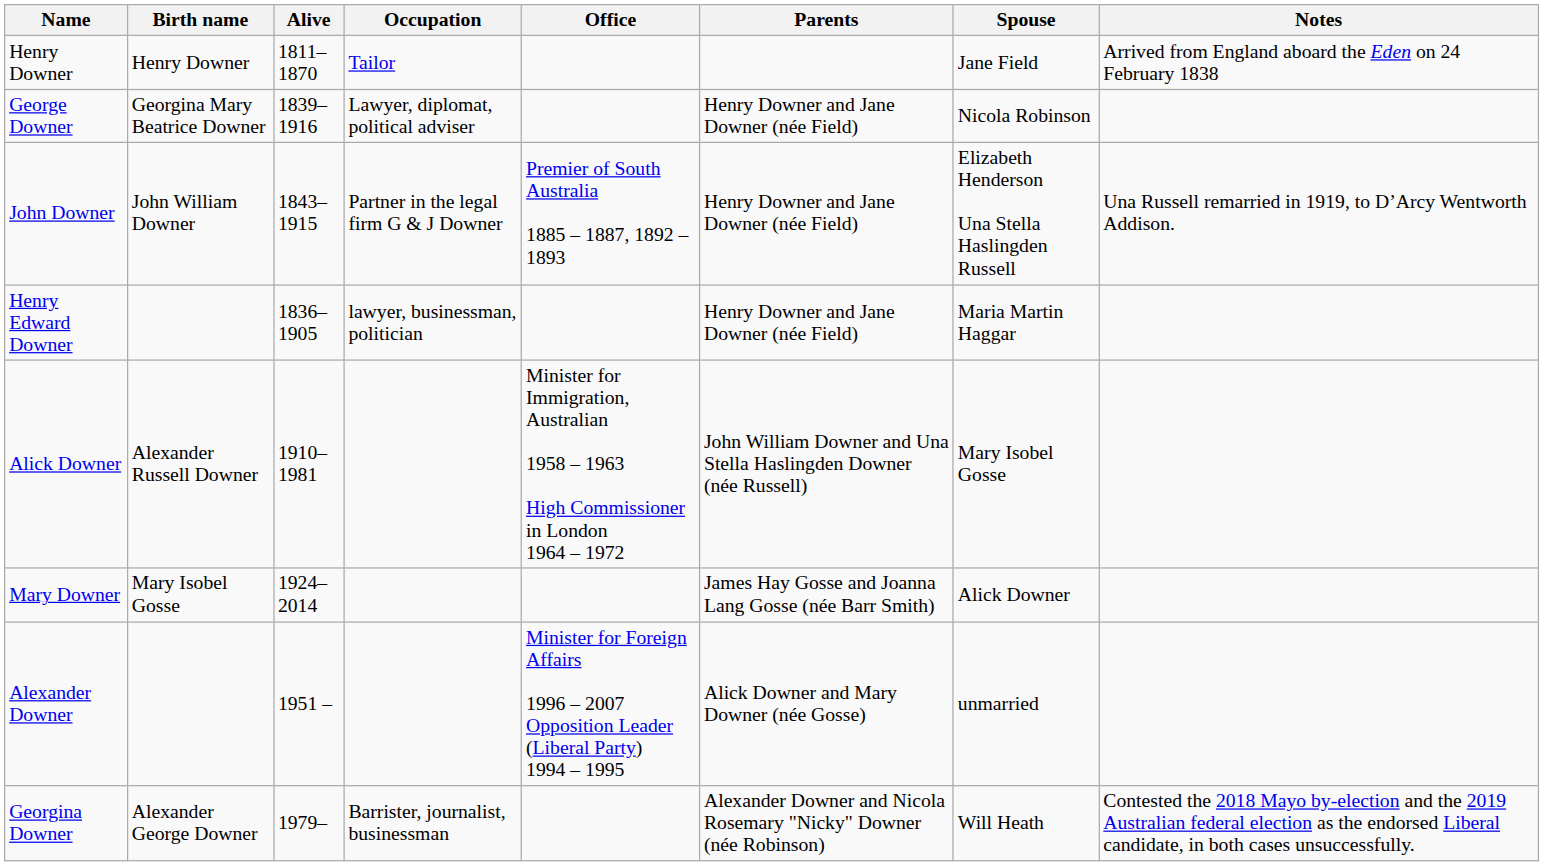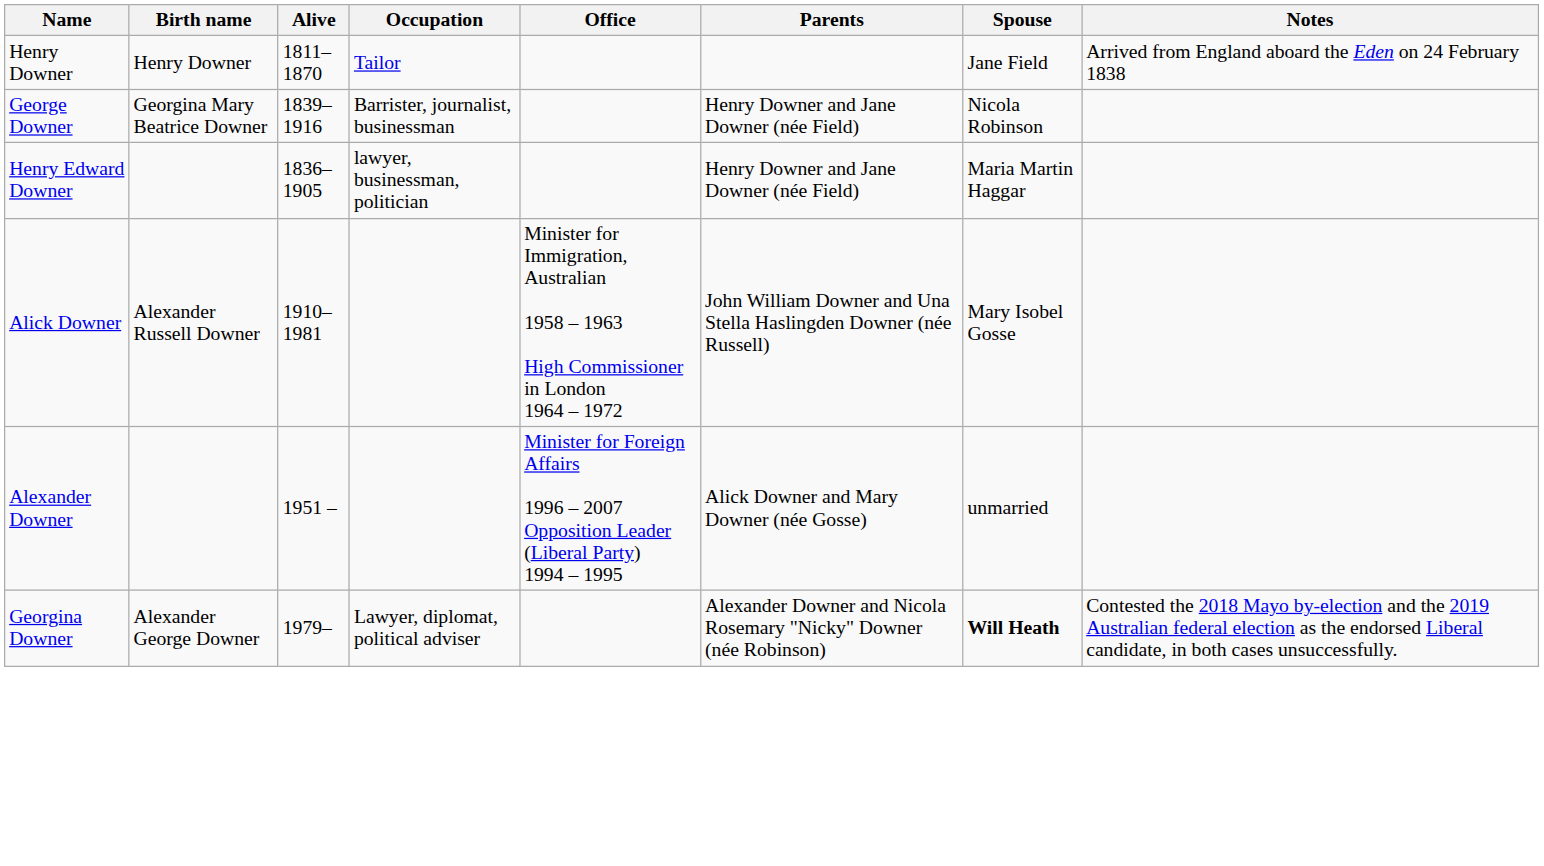(420, 115) Lawyer, diplomat, political adviser -> (432, 115) Barrister, journalist, businessman
- row: (62, 213)
- row: (65, 594)
(427, 823) Barrister, journalist, businessman -> (426, 628) Lawyer, diplomat, political adviser
(1001, 823) normal -> (1014, 628) bold
